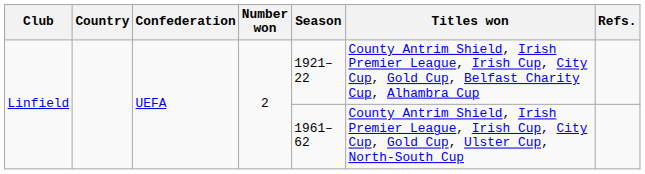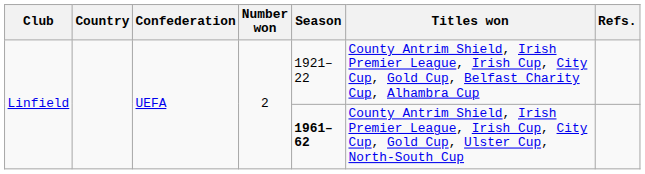(314, 137) normal -> (314, 137) bold
